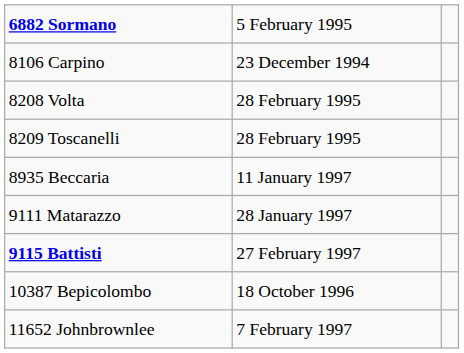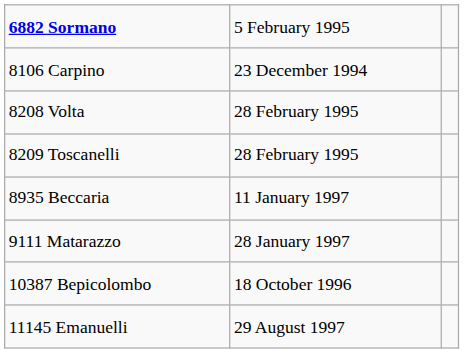- row: (55, 252)
+ row: (68, 326)
- row: (82, 329)
